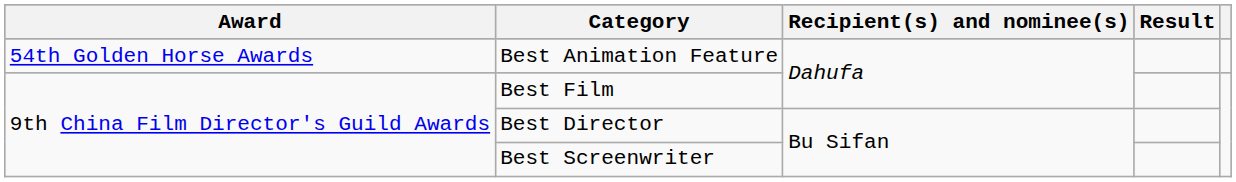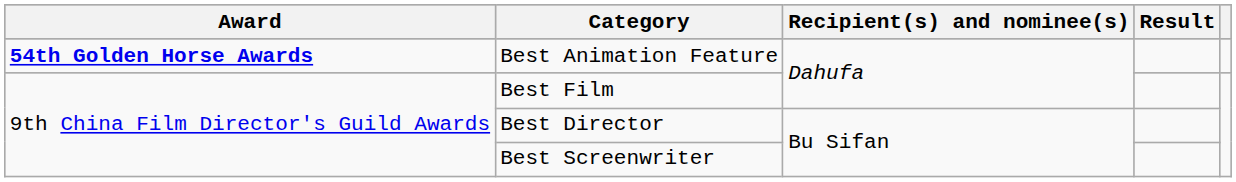(161, 56) normal -> (161, 56) bold
